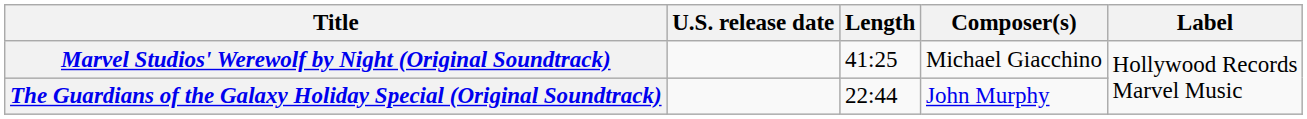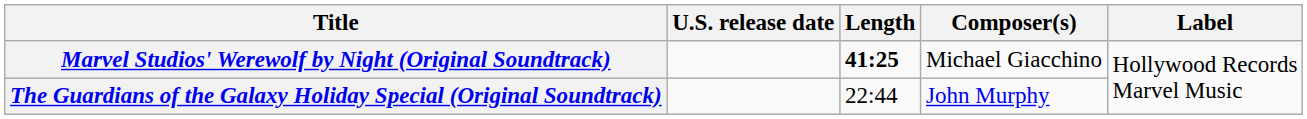(871, 59) normal -> (872, 59) bold
